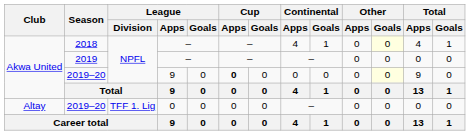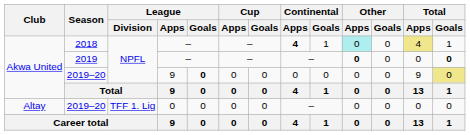(295, 43) normal -> (295, 43) bold
(357, 43) no background -> (357, 43) paleturquoise background
(388, 43) lightyellow background -> (388, 43) no background
(418, 43) no background -> (418, 43) khaki background
(357, 59) normal -> (357, 59) bold
(449, 59) normal -> (449, 59) bold
(203, 75) normal -> (203, 75) bold
(234, 75) bold -> (234, 75) normal
(388, 75) lightyellow background -> (388, 75) no background
(449, 75) no background -> (449, 75) khaki background
